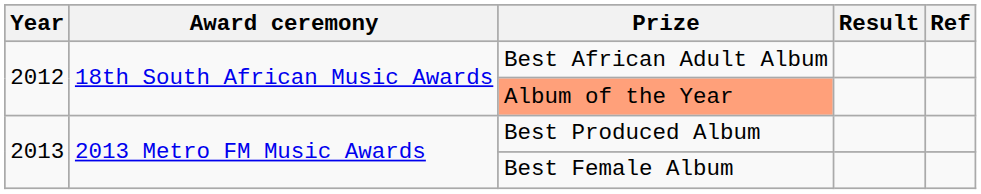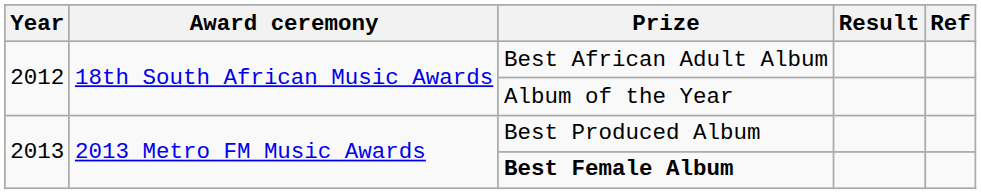(619, 97) lightsalmon background -> (619, 97) no background
(619, 170) normal -> (619, 170) bold
